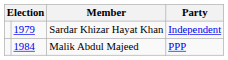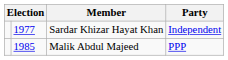(24, 30) 1979 -> (24, 30) 1977
(24, 47) 1984 -> (24, 47) 1985
